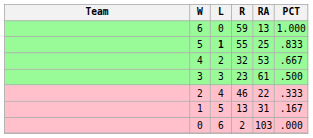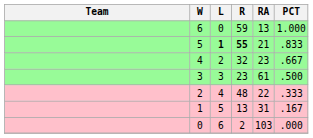(242, 44) normal -> (242, 44) bold
(264, 44) 25 -> (264, 44) 21
(264, 61) 53 -> (264, 61) 23
(242, 93) 46 -> (242, 93) 48
